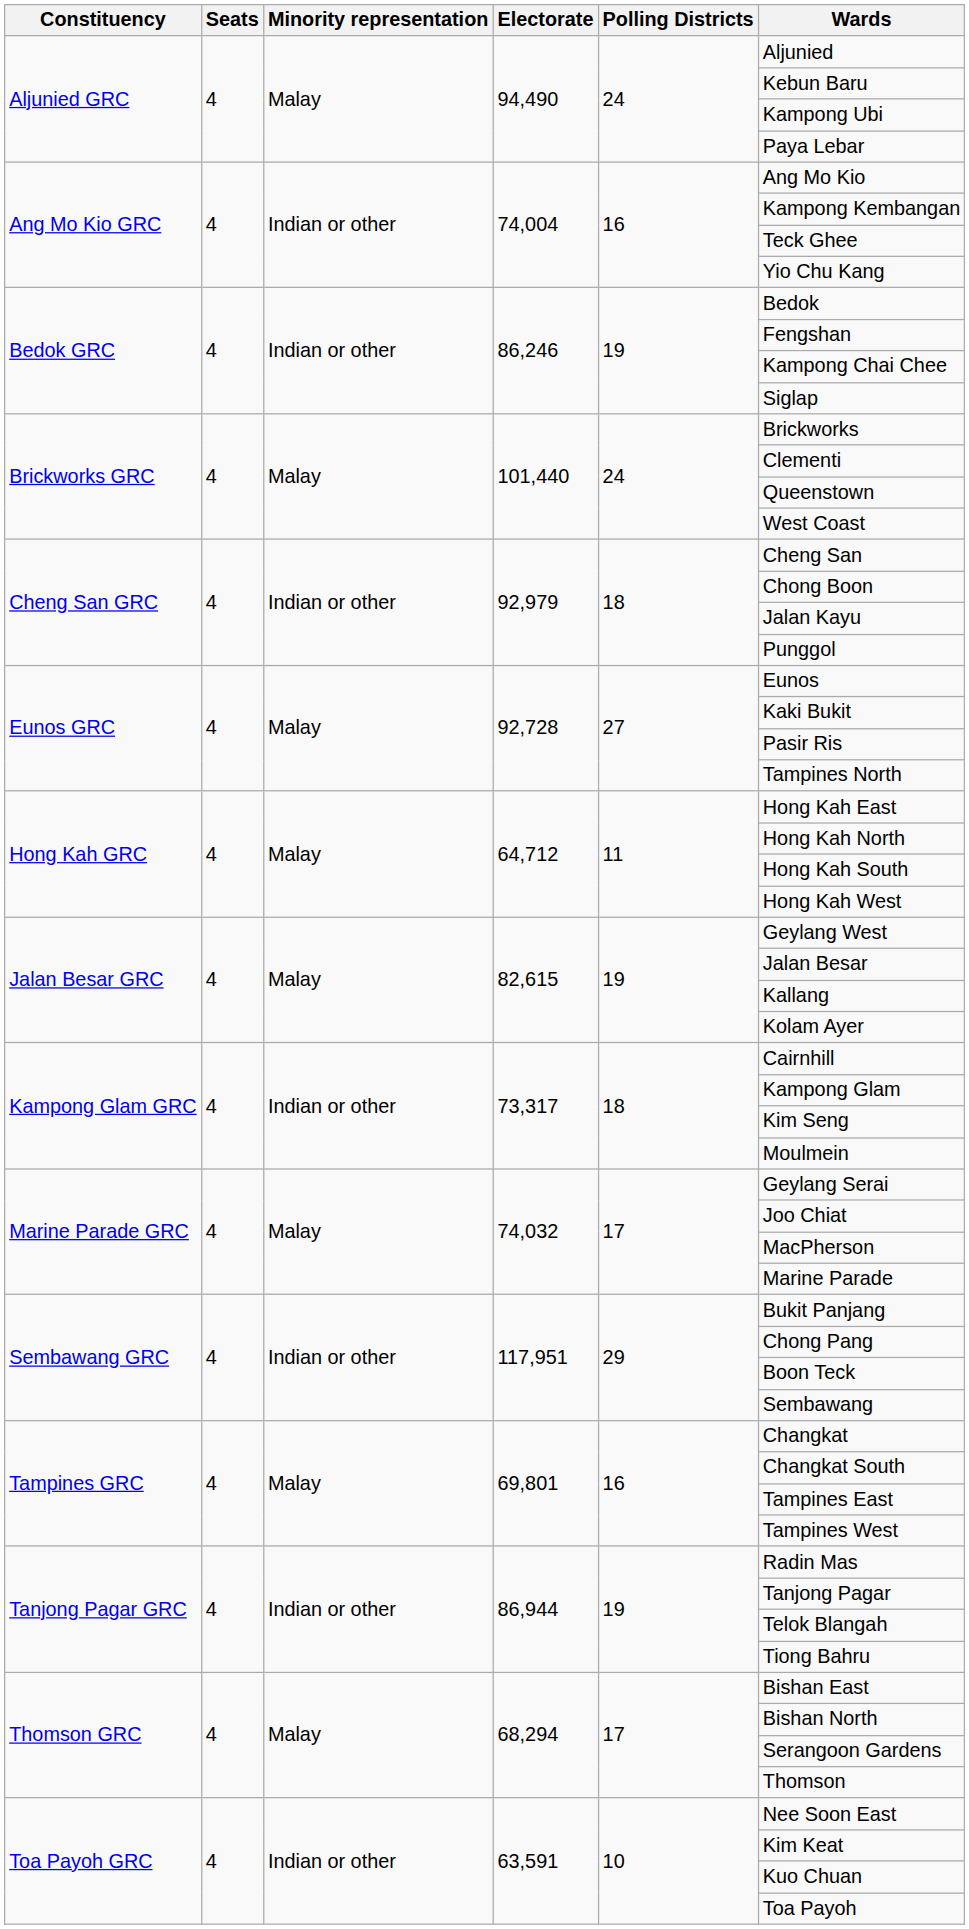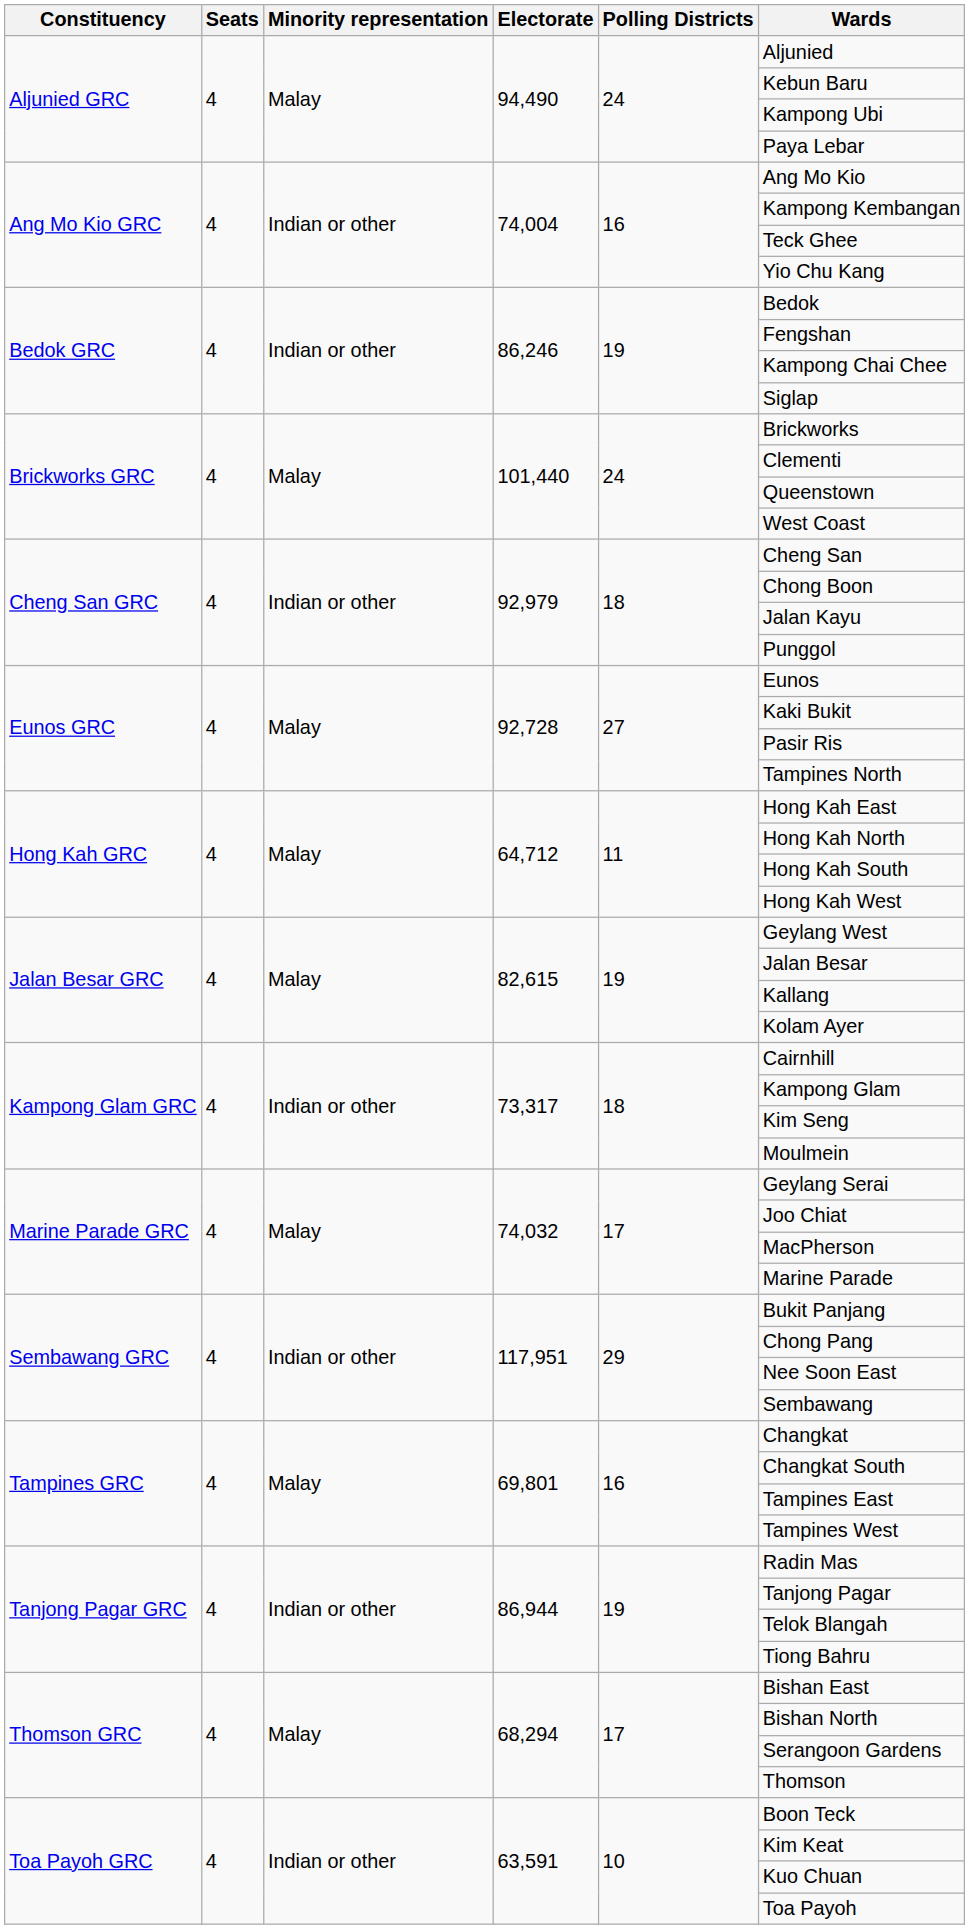(809, 1373) Boon Teck -> (830, 1373) Nee Soon East
(830, 1813) Nee Soon East -> (809, 1813) Boon Teck
